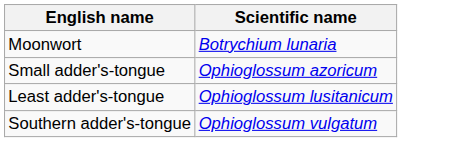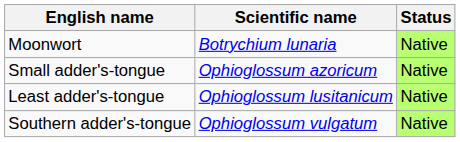+ column: (426, 17)
